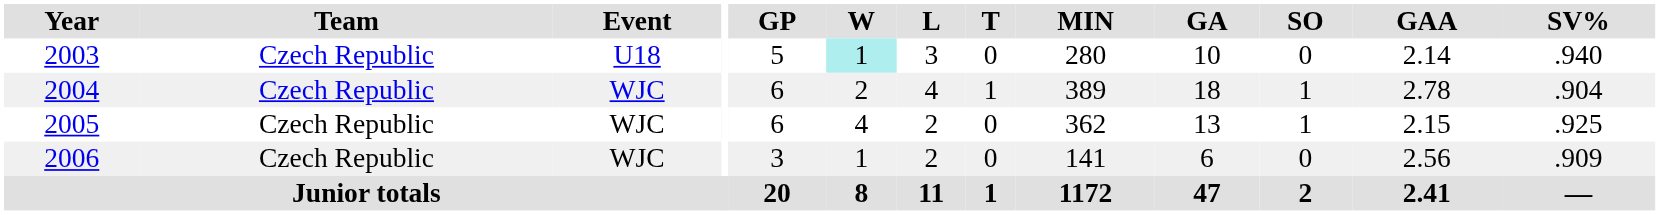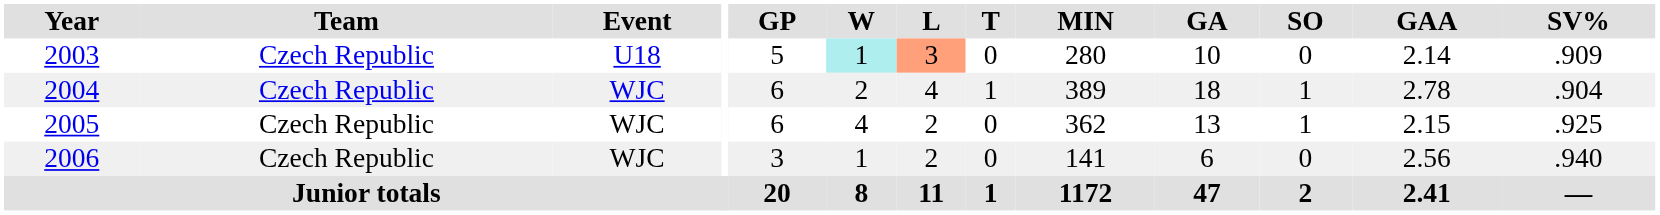(931, 55) no background -> (931, 55) lightsalmon background
(1578, 55) .940 -> (1578, 55) .909
(1578, 158) .909 -> (1578, 158) .940
